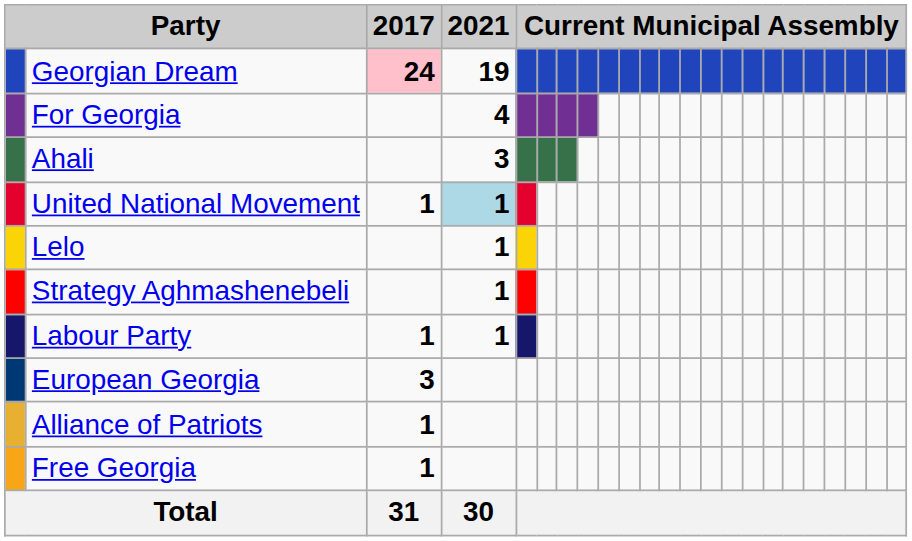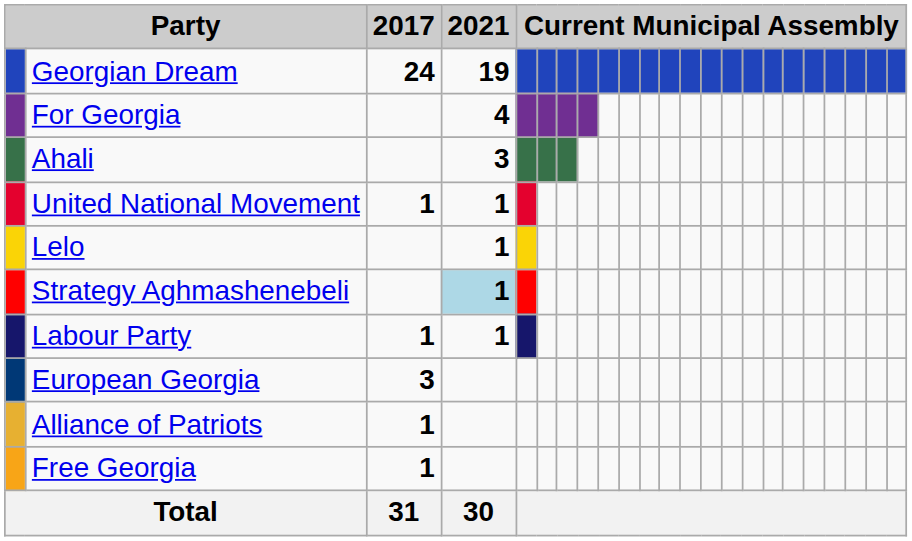(419, 70) pink background -> (419, 70) no background
(502, 203) lightblue background -> (502, 203) no background
(502, 291) no background -> (502, 291) lightblue background
